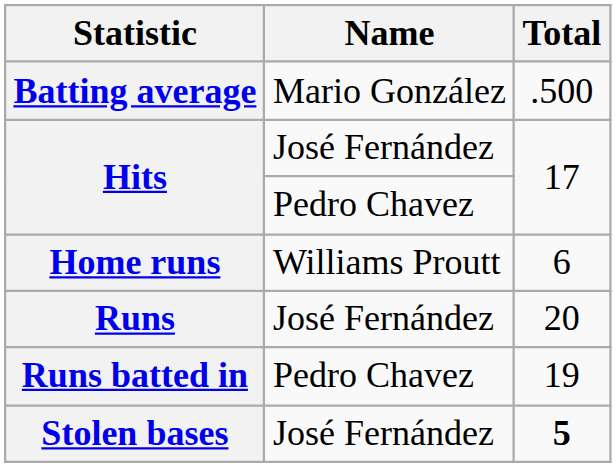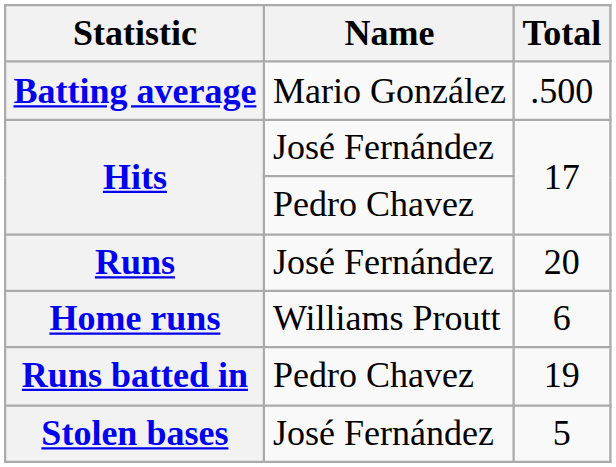rows swapped: (135, 318) <-> (135, 261)
(562, 432) bold -> (562, 432) normal
